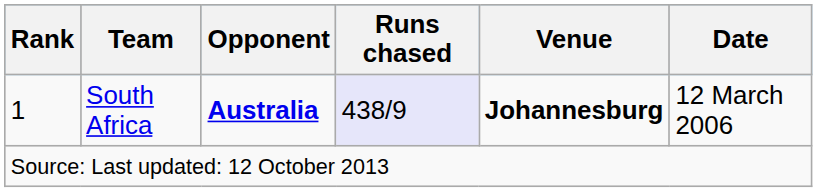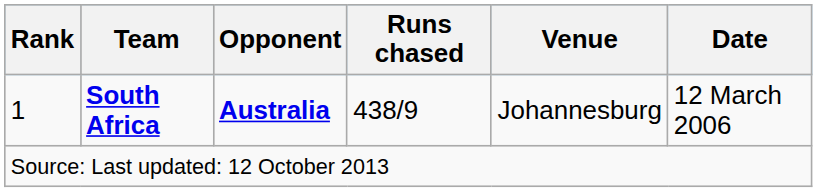(120, 109) normal -> (123, 109) bold
(374, 109) lavender background -> (386, 109) no background
(574, 109) bold -> (580, 109) normal
